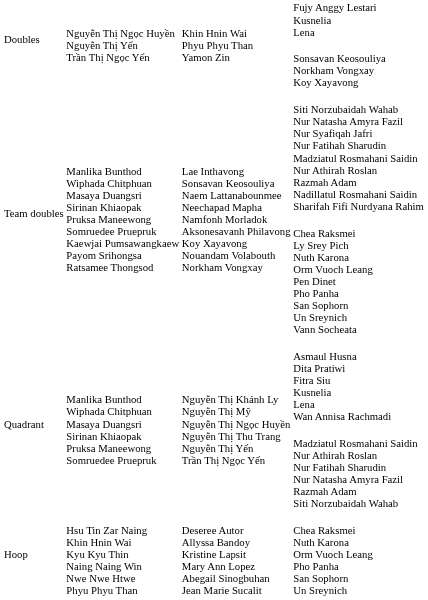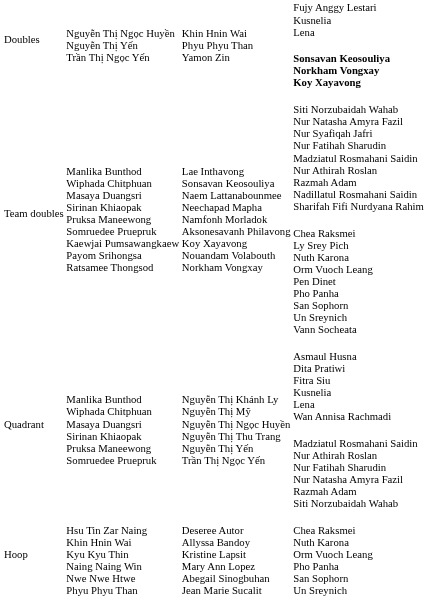(340, 71) normal -> (342, 71) bold
